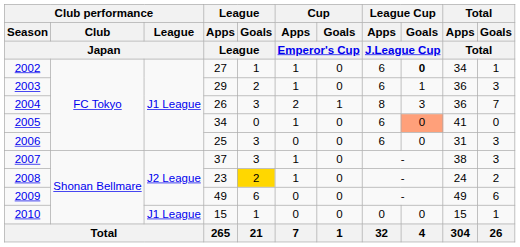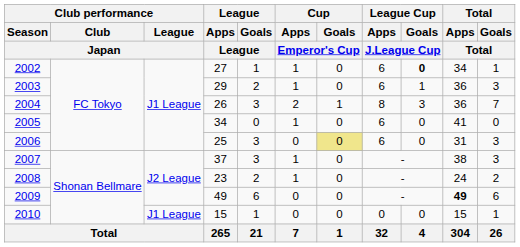(422, 123) lightsalmon background -> (422, 123) no background
(339, 141) no background -> (339, 141) khaki background
(256, 178) gold background -> (256, 178) no background
(460, 196) normal -> (460, 196) bold
